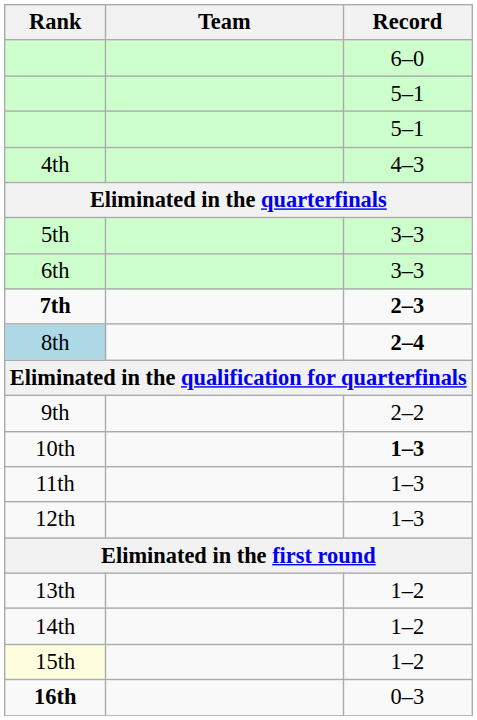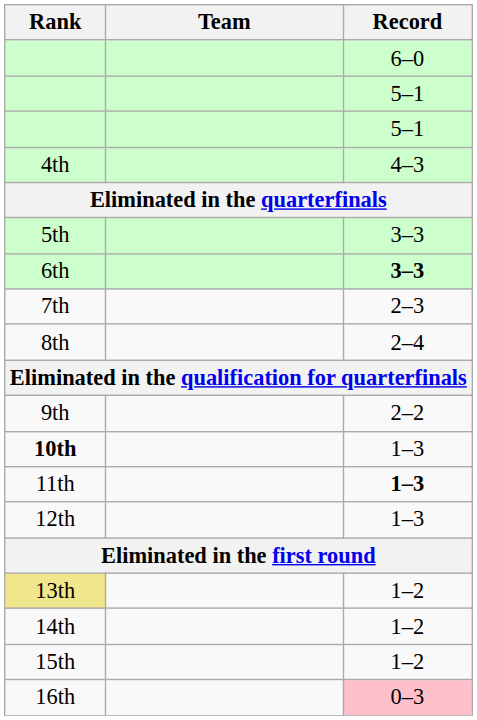(407, 270) normal -> (407, 270) bold
(55, 306) bold -> (55, 306) normal
(407, 306) bold -> (407, 306) normal
(55, 341) lightblue background -> (55, 341) no background
(407, 341) bold -> (407, 341) normal
(55, 448) normal -> (55, 448) bold
(407, 448) bold -> (407, 448) normal
(407, 484) normal -> (407, 484) bold
(55, 590) no background -> (55, 590) khaki background
(55, 661) lightyellow background -> (55, 661) no background
(55, 697) bold -> (55, 697) normal
(407, 697) no background -> (407, 697) pink background
